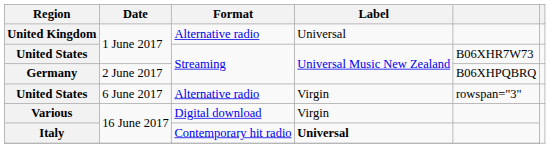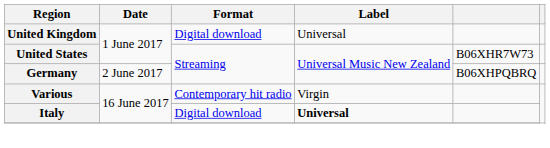(217, 34) Alternative radio -> (218, 34) Digital download
- row: (52, 93)
(218, 113) Digital download -> (233, 93) Contemporary hit radio
(233, 133) Contemporary hit radio -> (218, 113) Digital download
